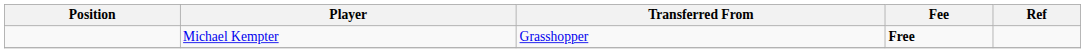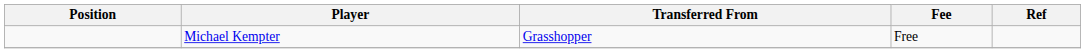(902, 36) bold -> (906, 36) normal
